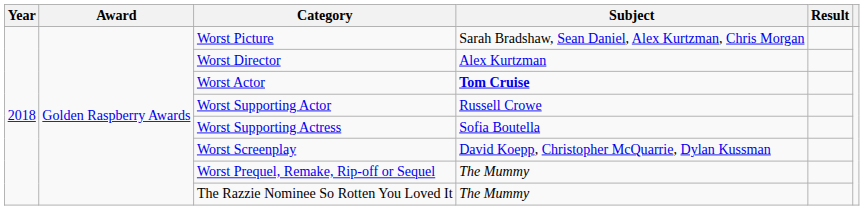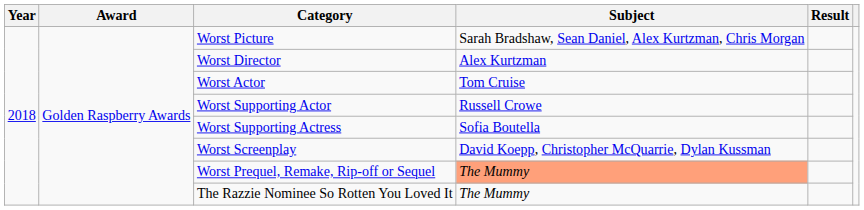(494, 82) bold -> (492, 82) normal
(494, 171) no background -> (494, 171) lightsalmon background
